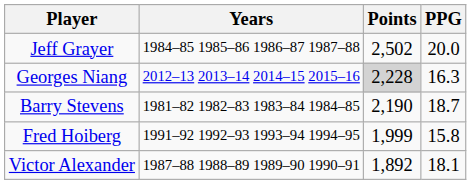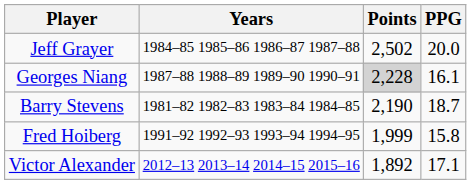(251, 77) 2012–13 2013–14 2014–15 2015–16 -> (251, 77) 1987–88 1988–89 1989–90 1990–91
(443, 77) 16.3 -> (443, 77) 16.1
(251, 164) 1987–88 1988–89 1989–90 1990–91 -> (251, 164) 2012–13 2013–14 2014–15 2015–16
(443, 164) 18.1 -> (443, 164) 17.1
